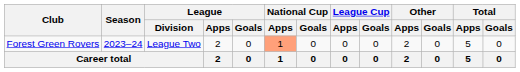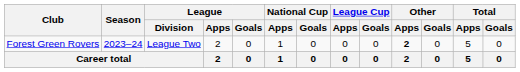(280, 43) lightsalmon background -> (280, 43) no background
(407, 43) normal -> (407, 43) bold
